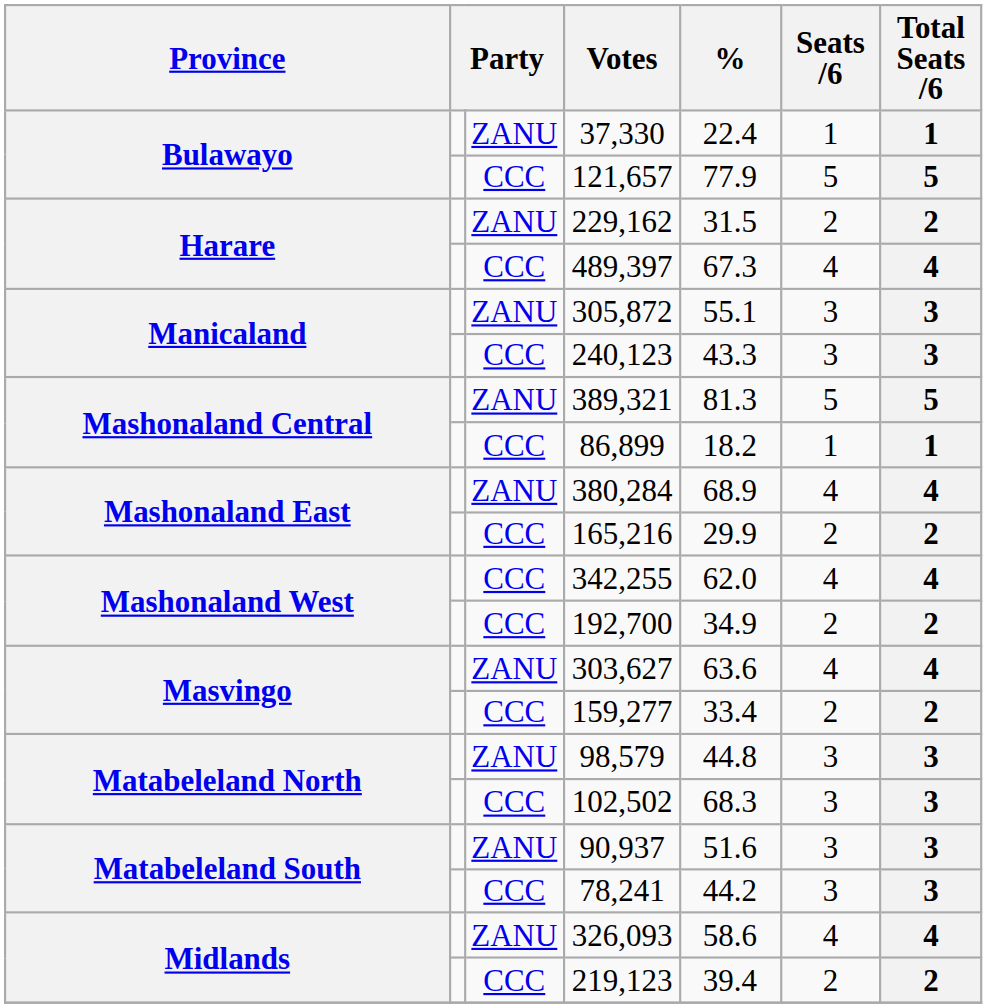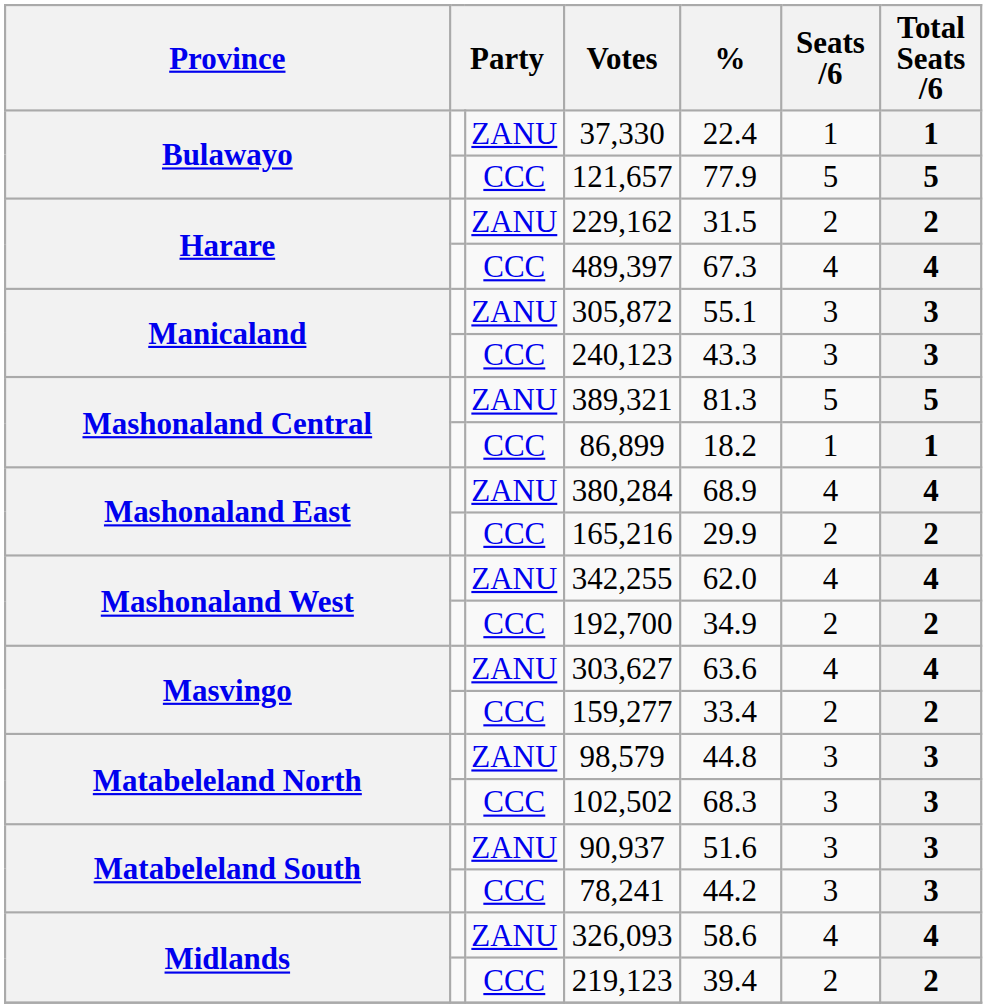(514, 579) CCC -> (514, 579) ZANU
